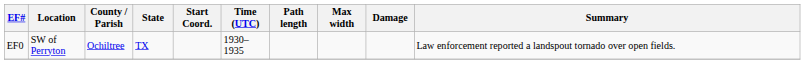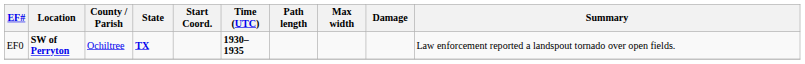(48, 45) normal -> (50, 45) bold
(142, 45) normal -> (142, 45) bold
(236, 45) normal -> (236, 45) bold
